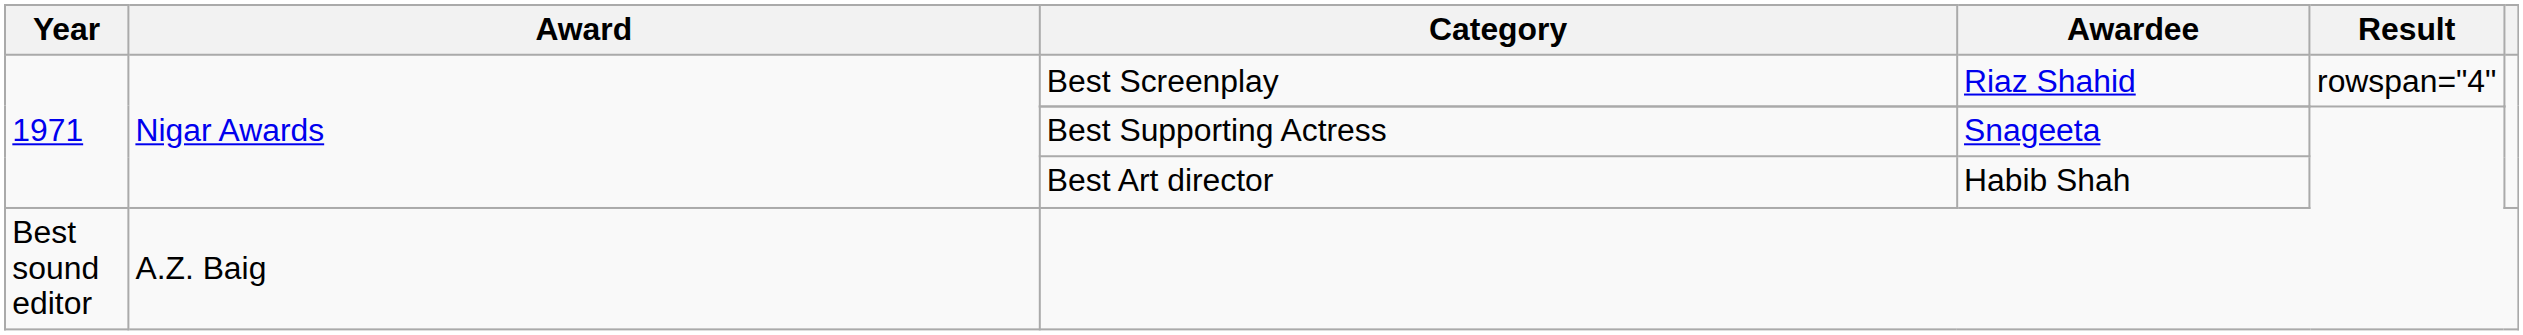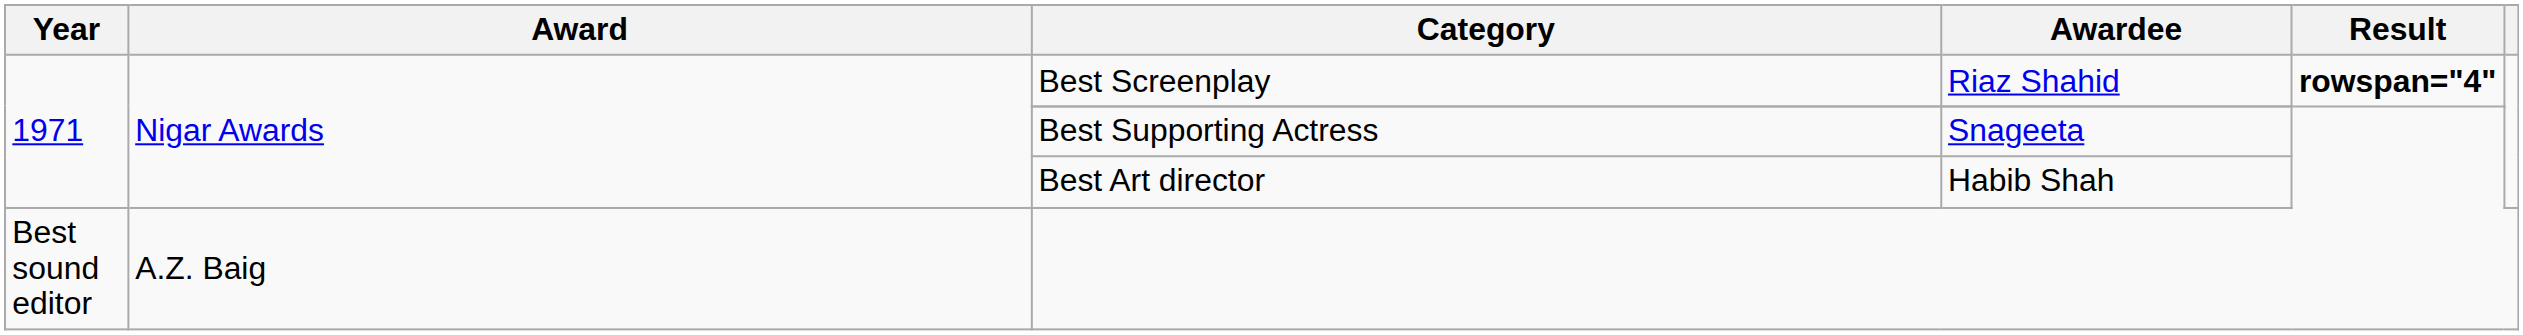(2407, 80) normal -> (2398, 80) bold
